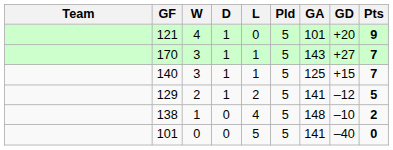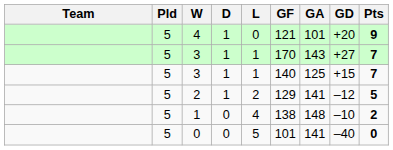columns swapped: (285, 14) <-> (167, 14)
